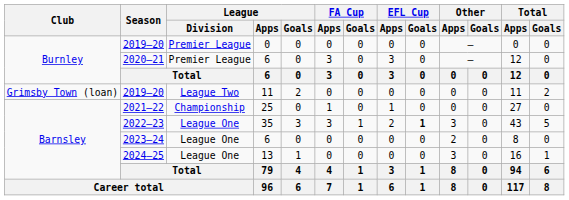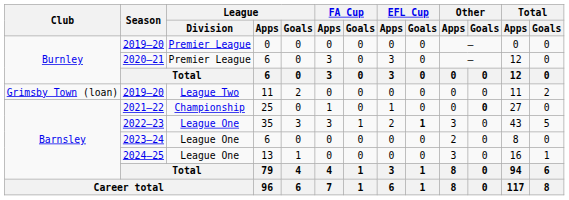(485, 108) normal -> (485, 108) bold
